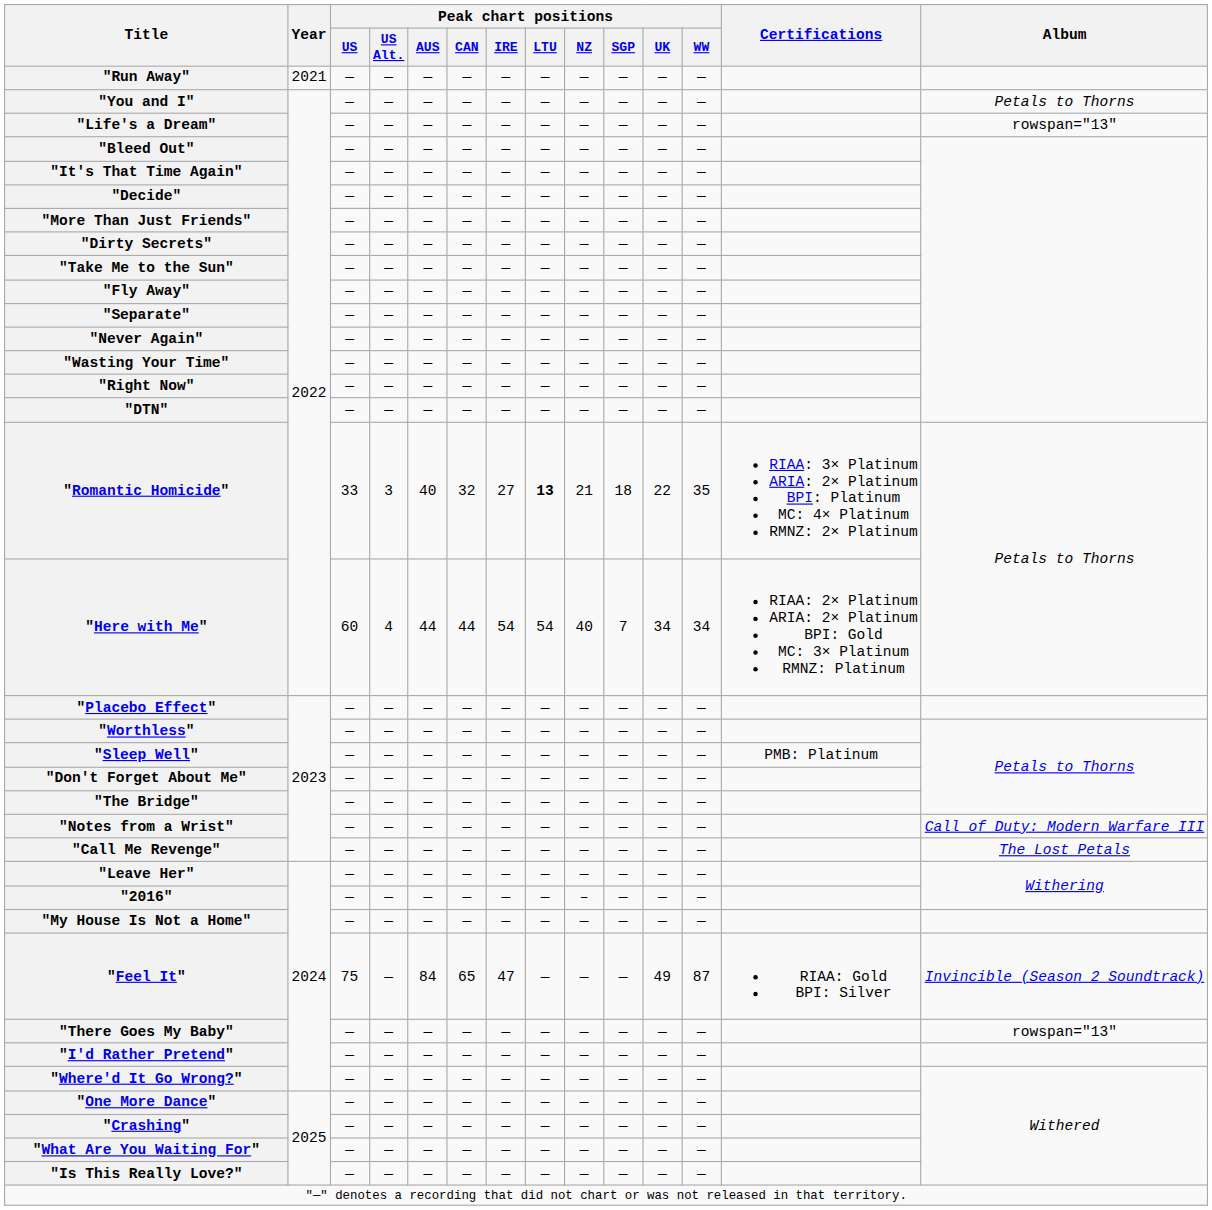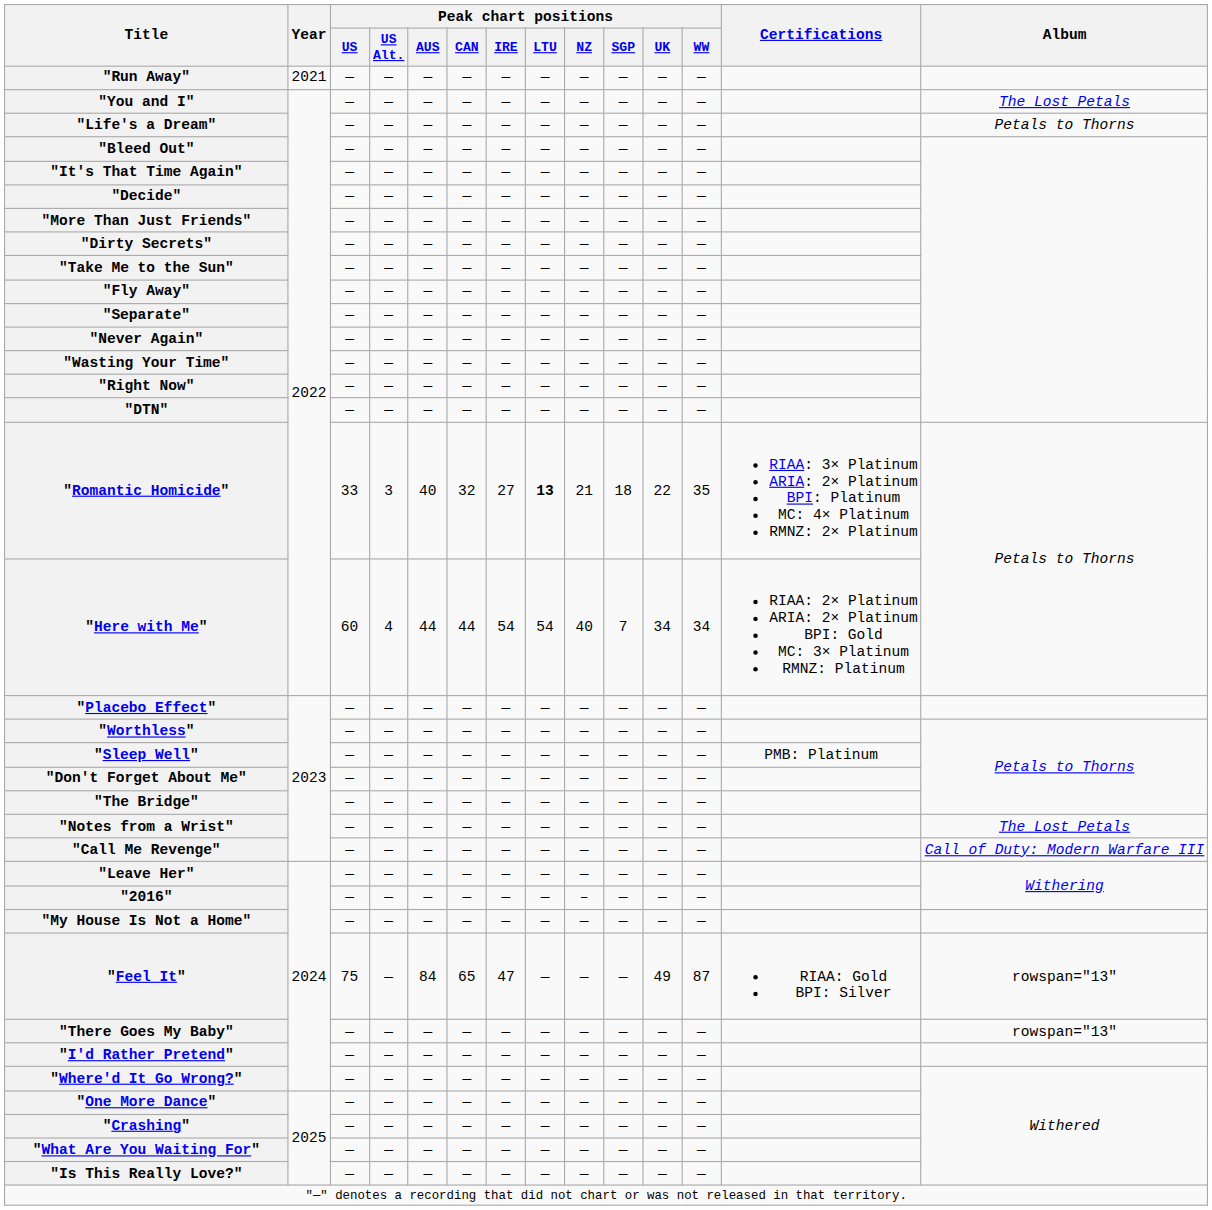(1065, 102) Petals to Thorns -> (1065, 102) The Lost Petals
(1065, 125) rowspan="13" -> (1065, 125) Petals to Thorns
(1065, 826) Call of Duty: Modern Warfare III -> (1065, 826) The Lost Petals
(1065, 850) The Lost Petals -> (1065, 850) Call of Duty: Modern Warfare III
(1065, 976) Invincible (Season 2 Soundtrack) -> (1065, 976) rowspan="13"
